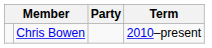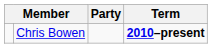(164, 33) normal -> (166, 33) bold
